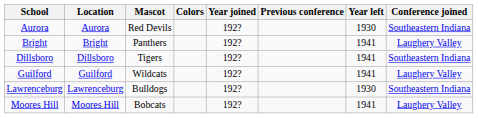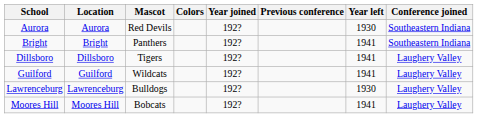(429, 43) Laughery Valley -> (429, 43) Southeastern Indiana
(429, 58) Southeastern Indiana -> (429, 58) Laughery Valley
(429, 89) Southeastern Indiana -> (429, 89) Laughery Valley
